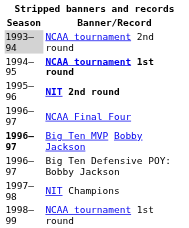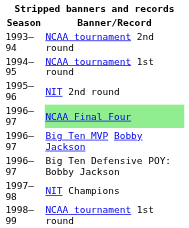(20, 42) lightgrey background -> (20, 42) no background
(100, 67) bold -> (100, 67) normal
(83, 92) bold -> (83, 92) normal
(88, 116) no background -> (88, 116) lightgreen background
(20, 141) bold -> (20, 141) normal
